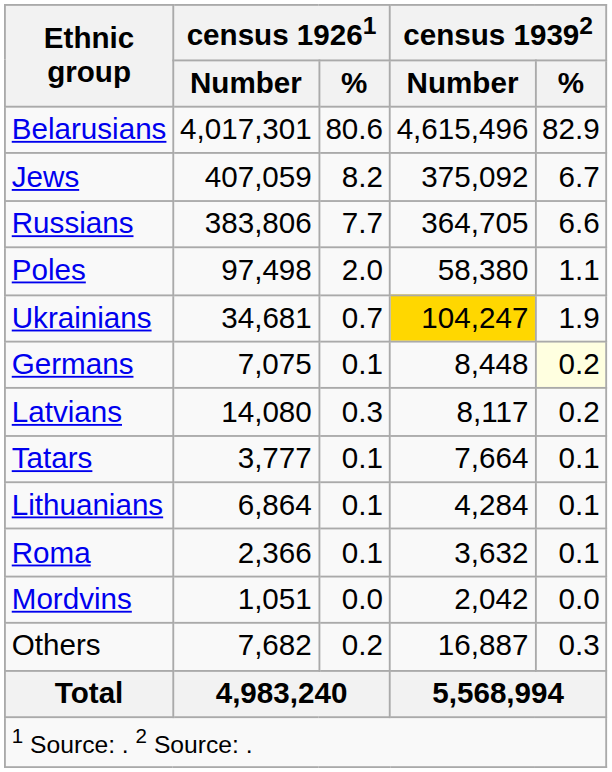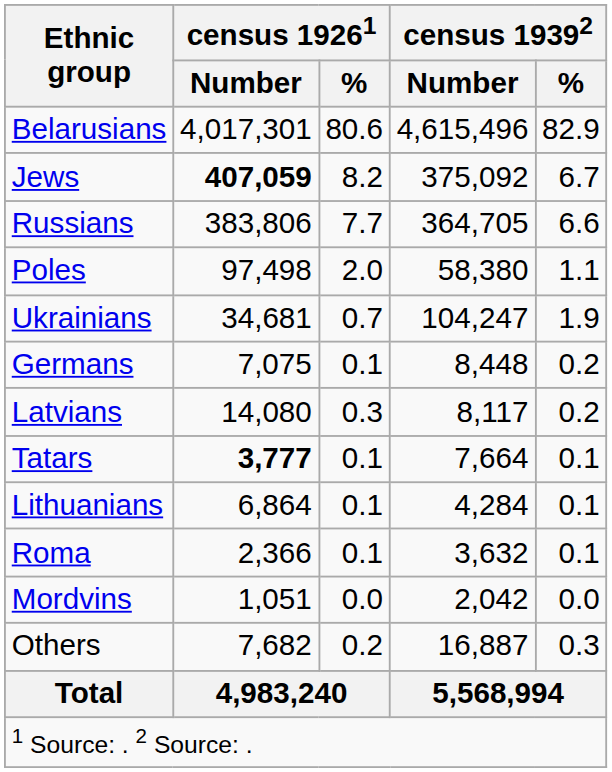(258, 176) normal -> (258, 176) bold
(475, 317) gold background -> (475, 317) no background
(579, 364) lightyellow background -> (579, 364) no background
(275, 458) normal -> (275, 458) bold
